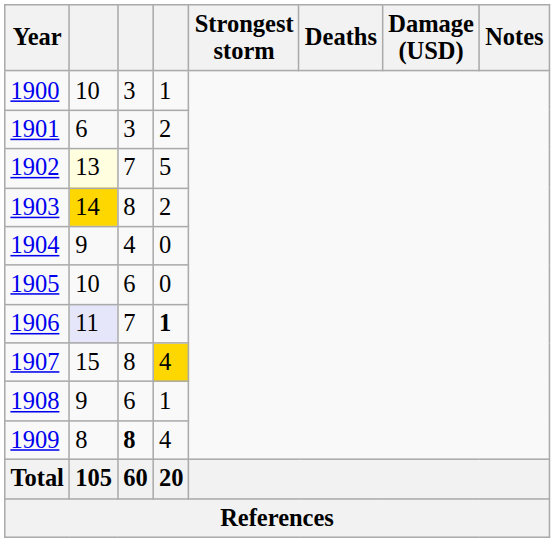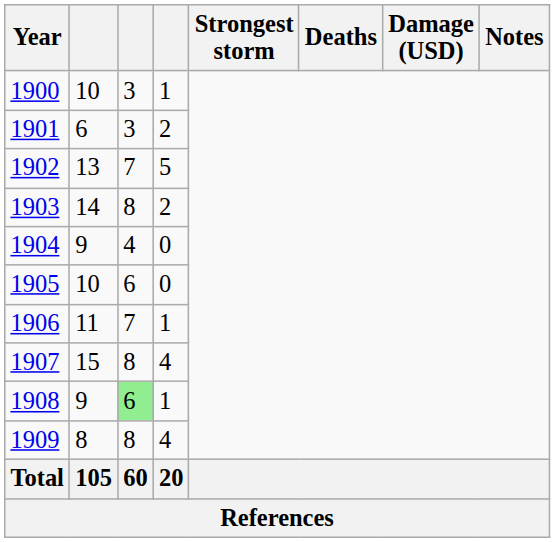(87, 167) lightyellow background -> (87, 167) no background
(87, 206) gold background -> (87, 206) no background
(87, 323) lavender background -> (87, 323) no background
(165, 323) bold -> (165, 323) normal
(165, 362) gold background -> (165, 362) no background
(129, 400) no background -> (129, 400) lightgreen background
(129, 439) bold -> (129, 439) normal
